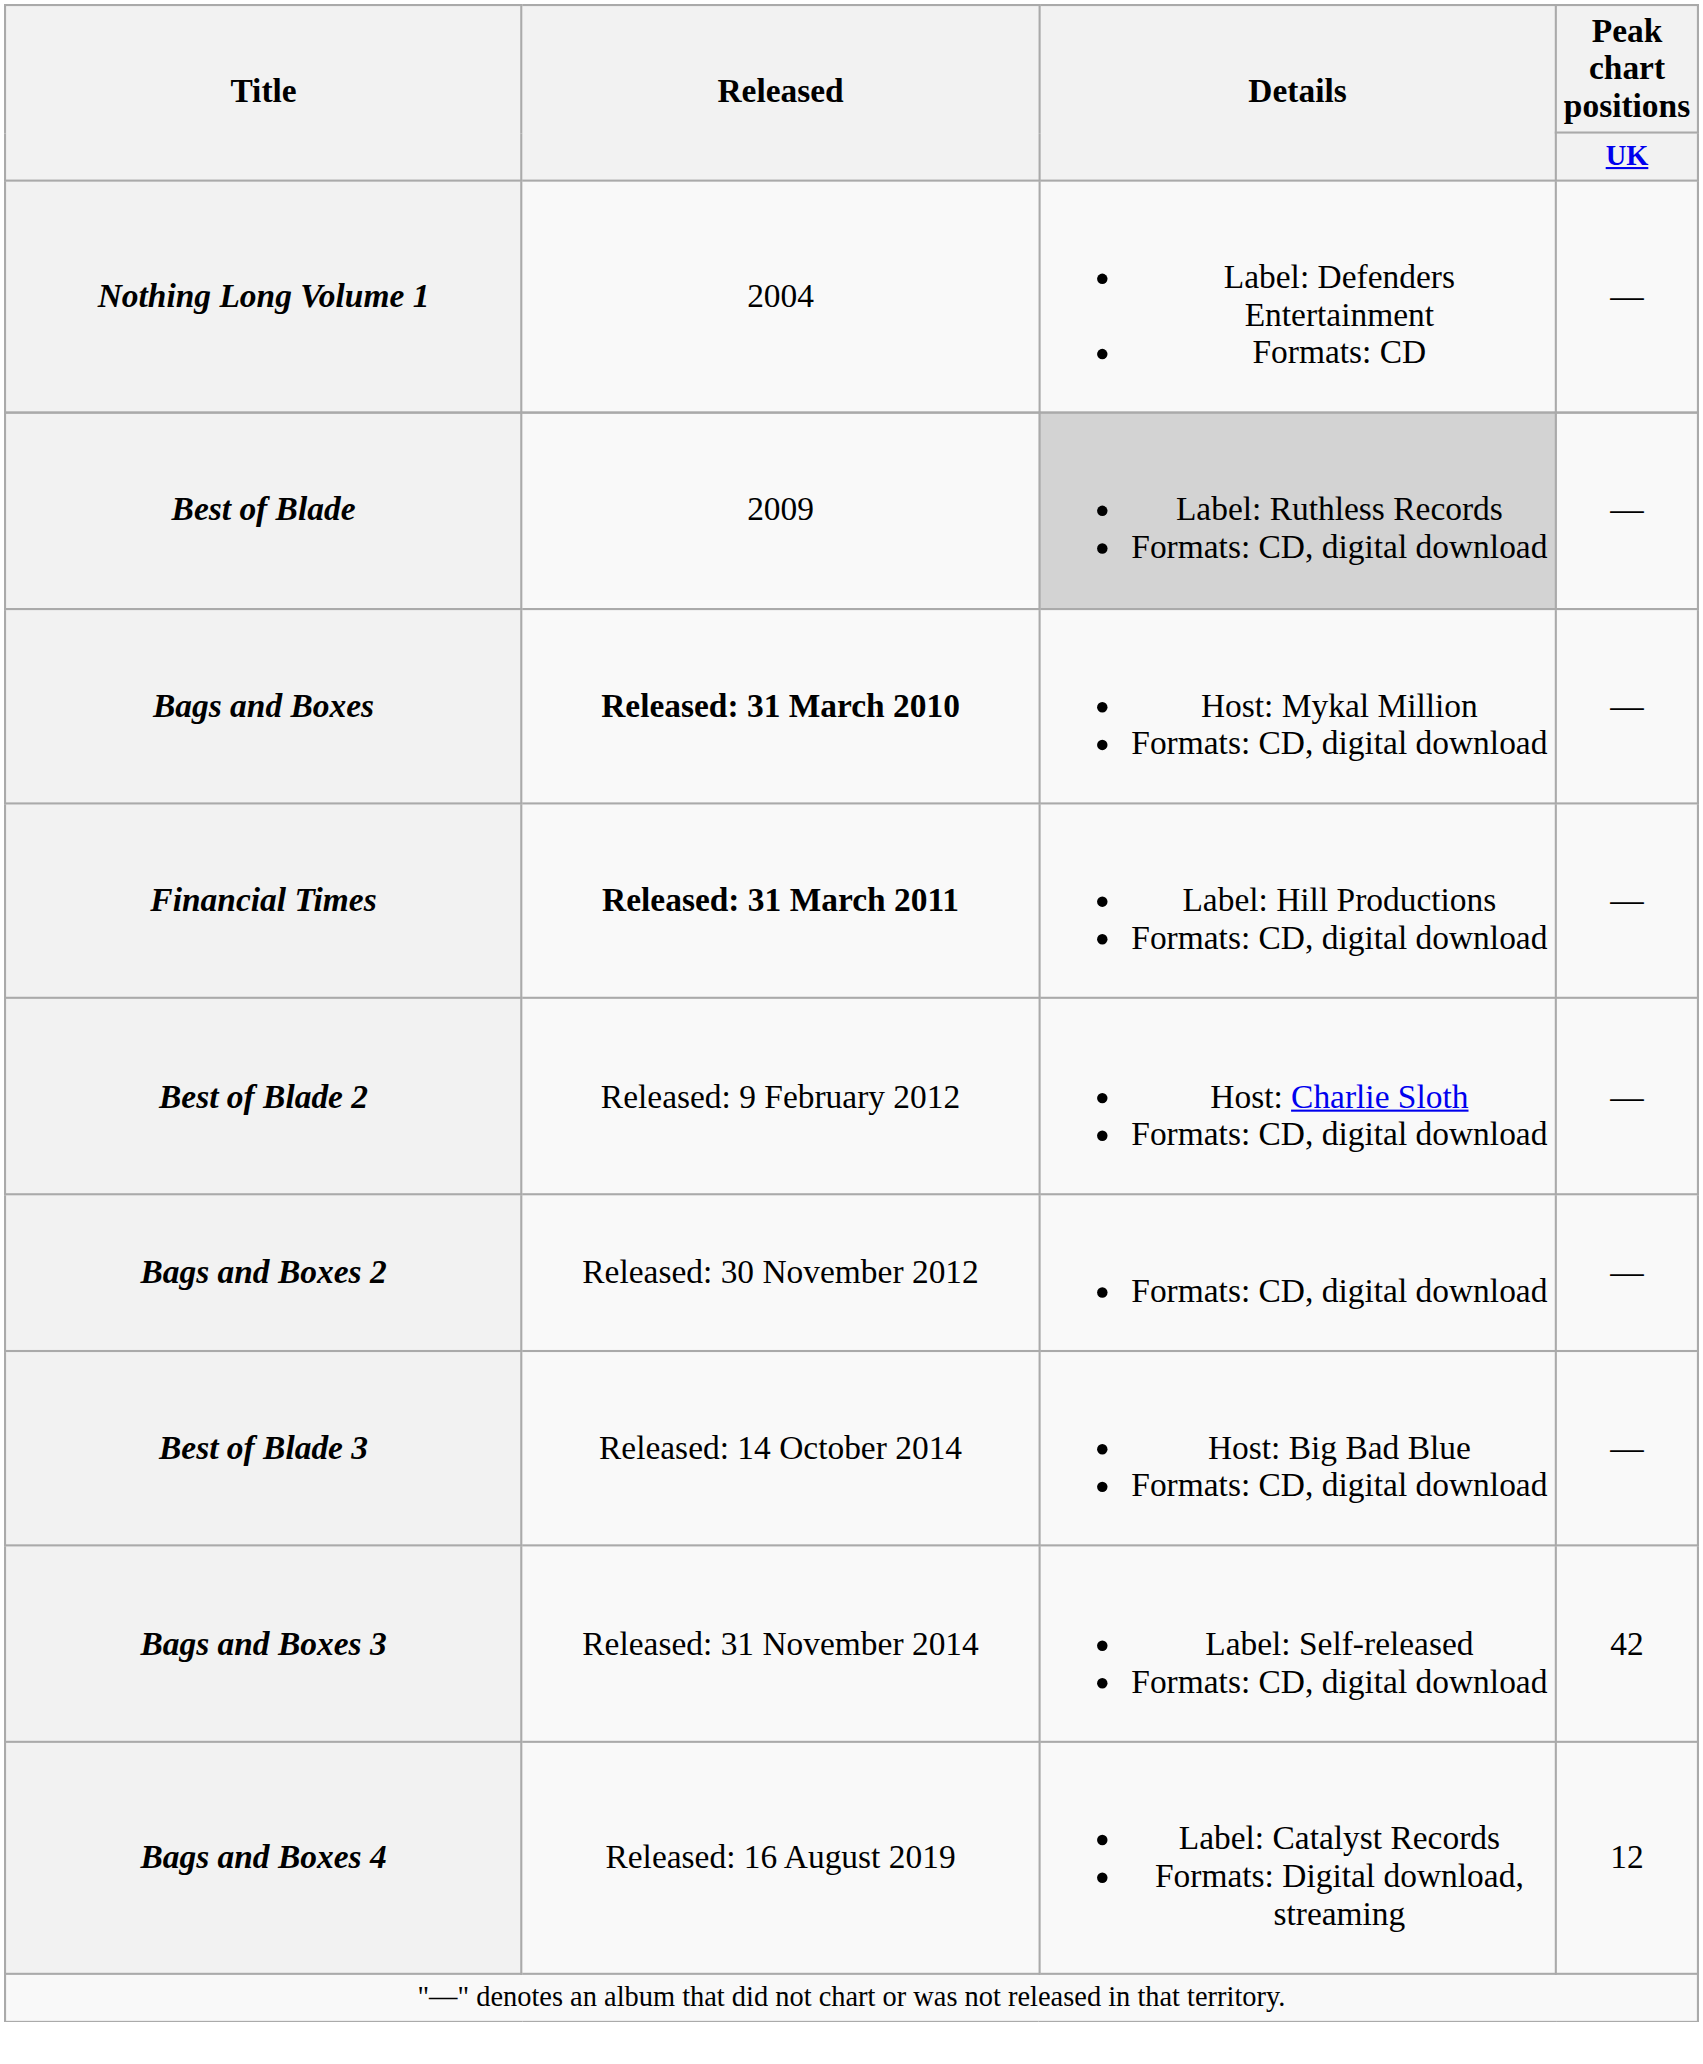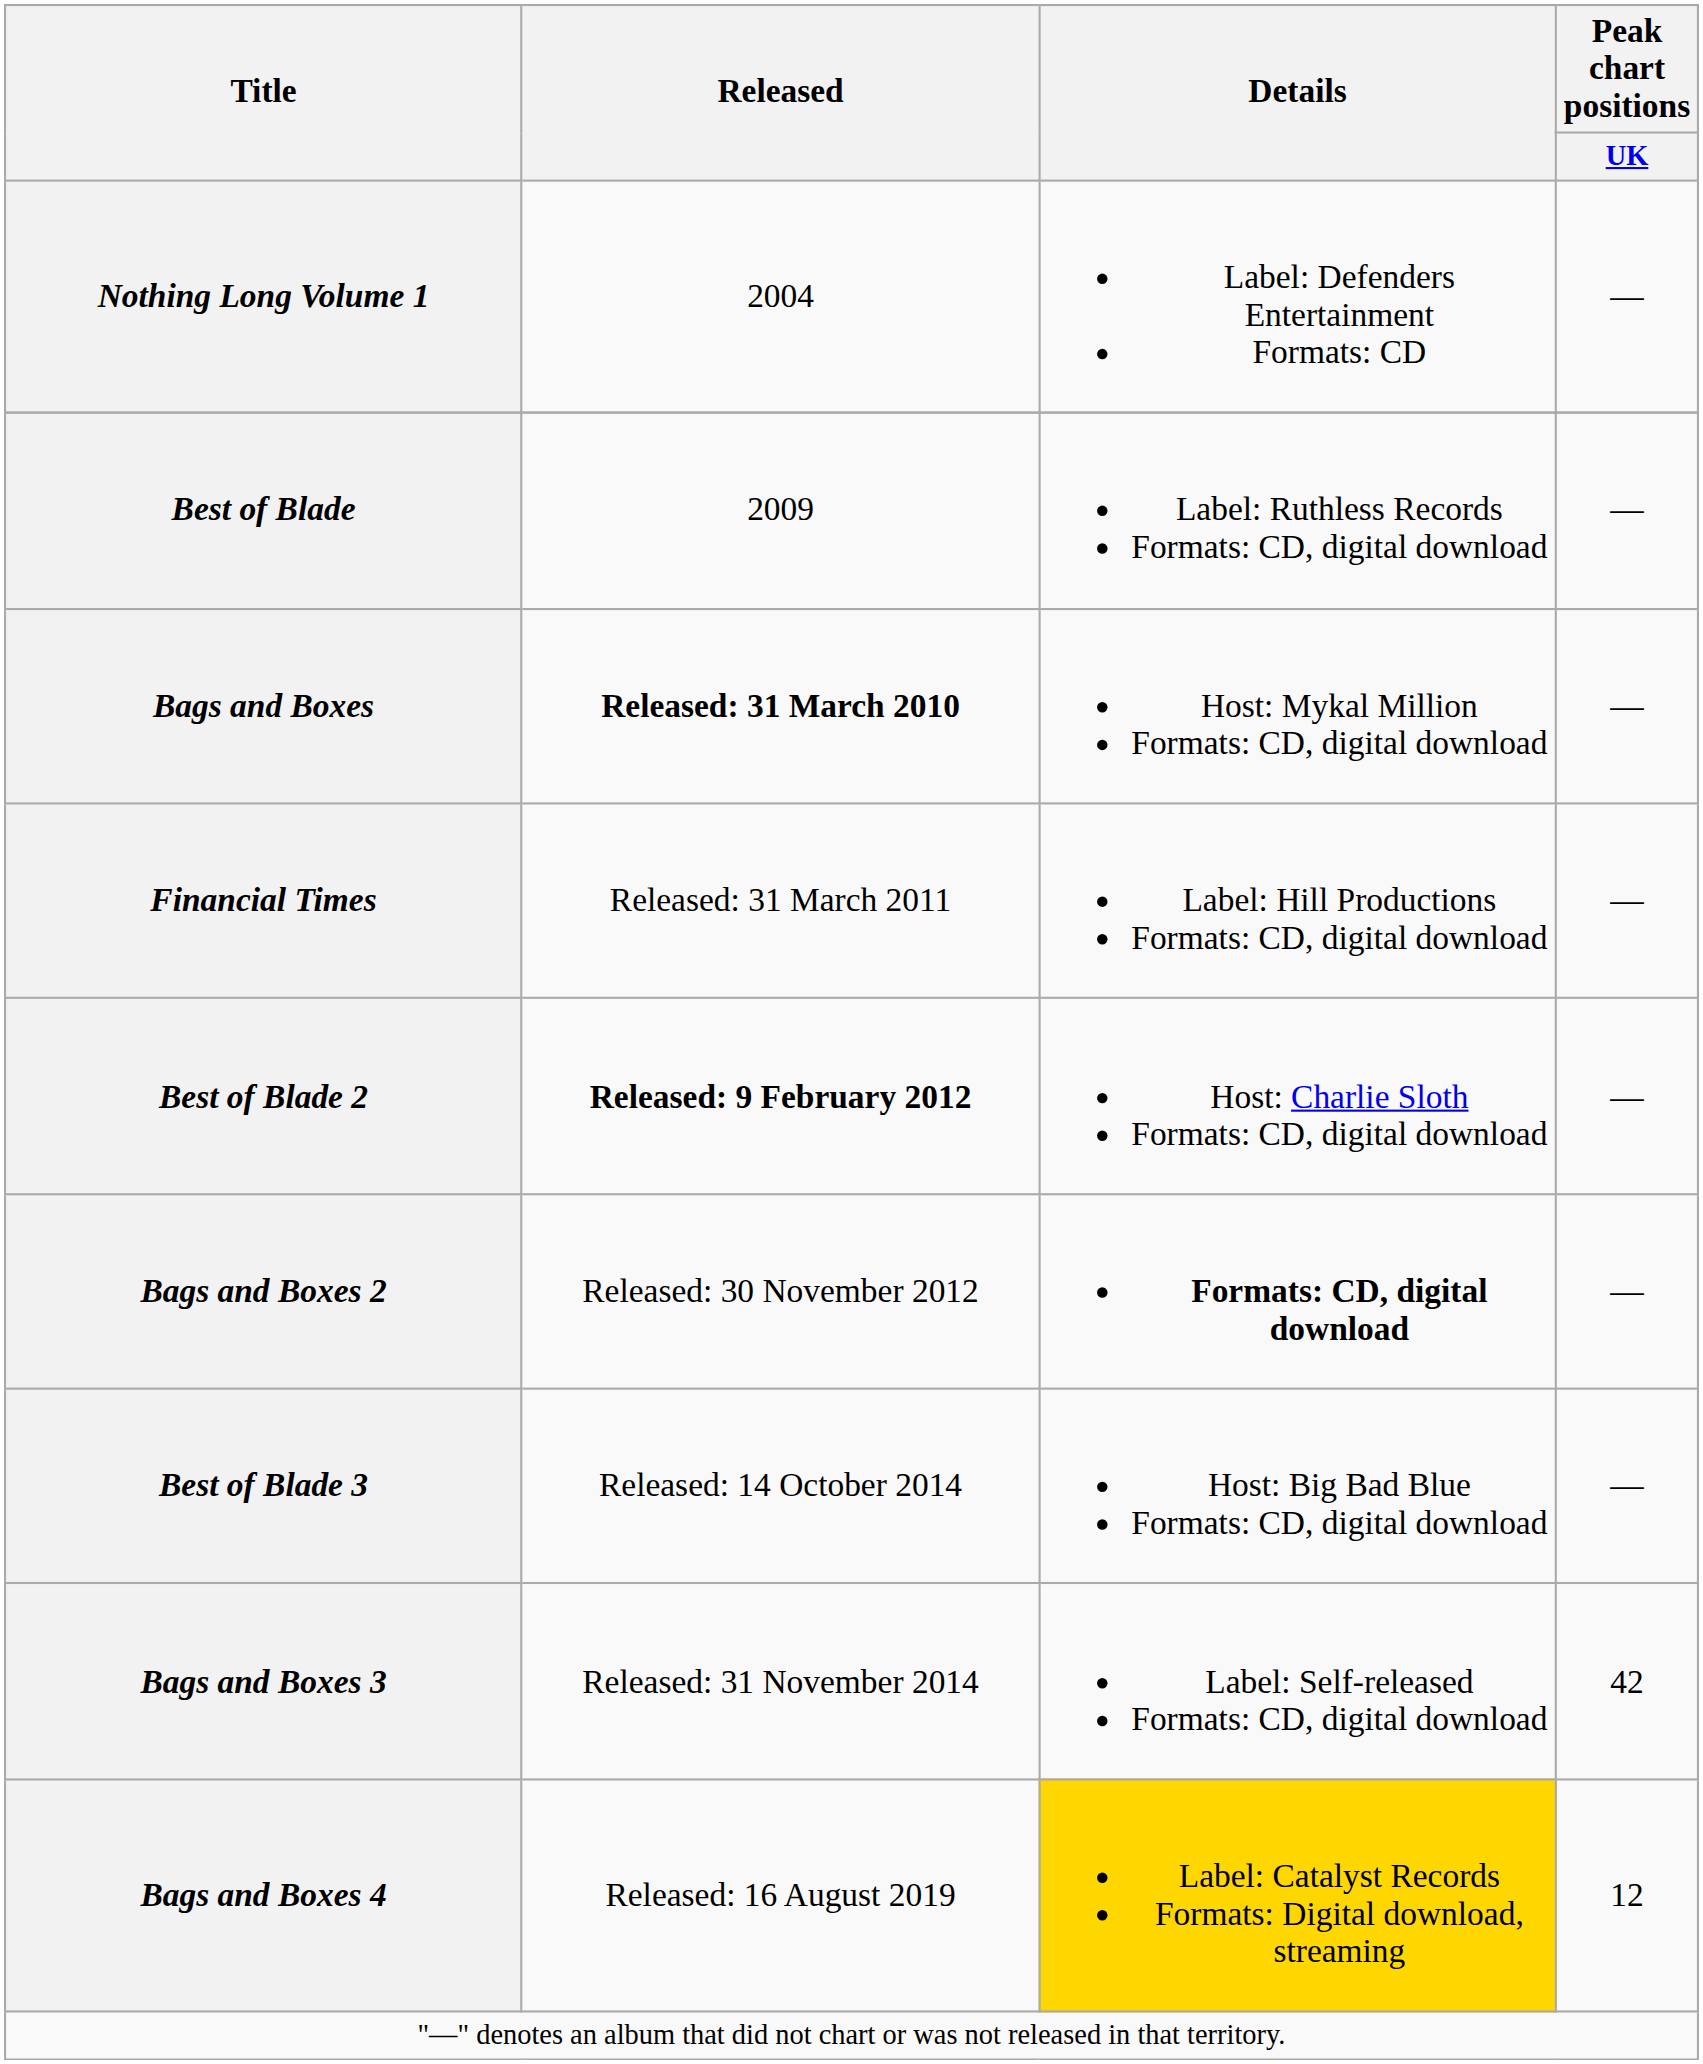(1298, 529) lightgrey background -> (1298, 529) no background
(781, 900) bold -> (781, 900) normal
(781, 1095) normal -> (781, 1095) bold
(1298, 1291) normal -> (1298, 1310) bold
(1298, 1877) no background -> (1298, 1914) gold background
